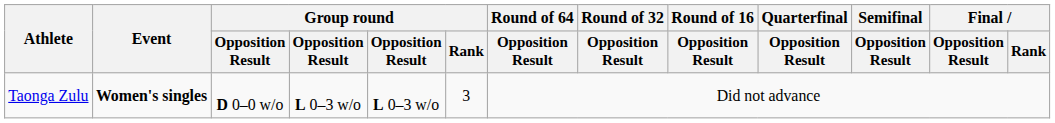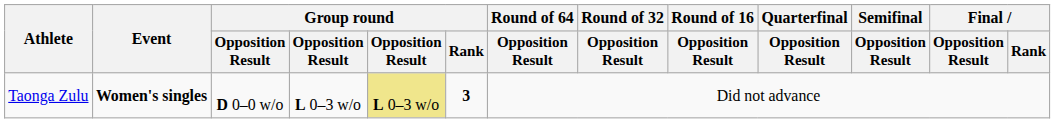(406, 105) no background -> (406, 105) khaki background
(466, 95) normal -> (466, 95) bold
